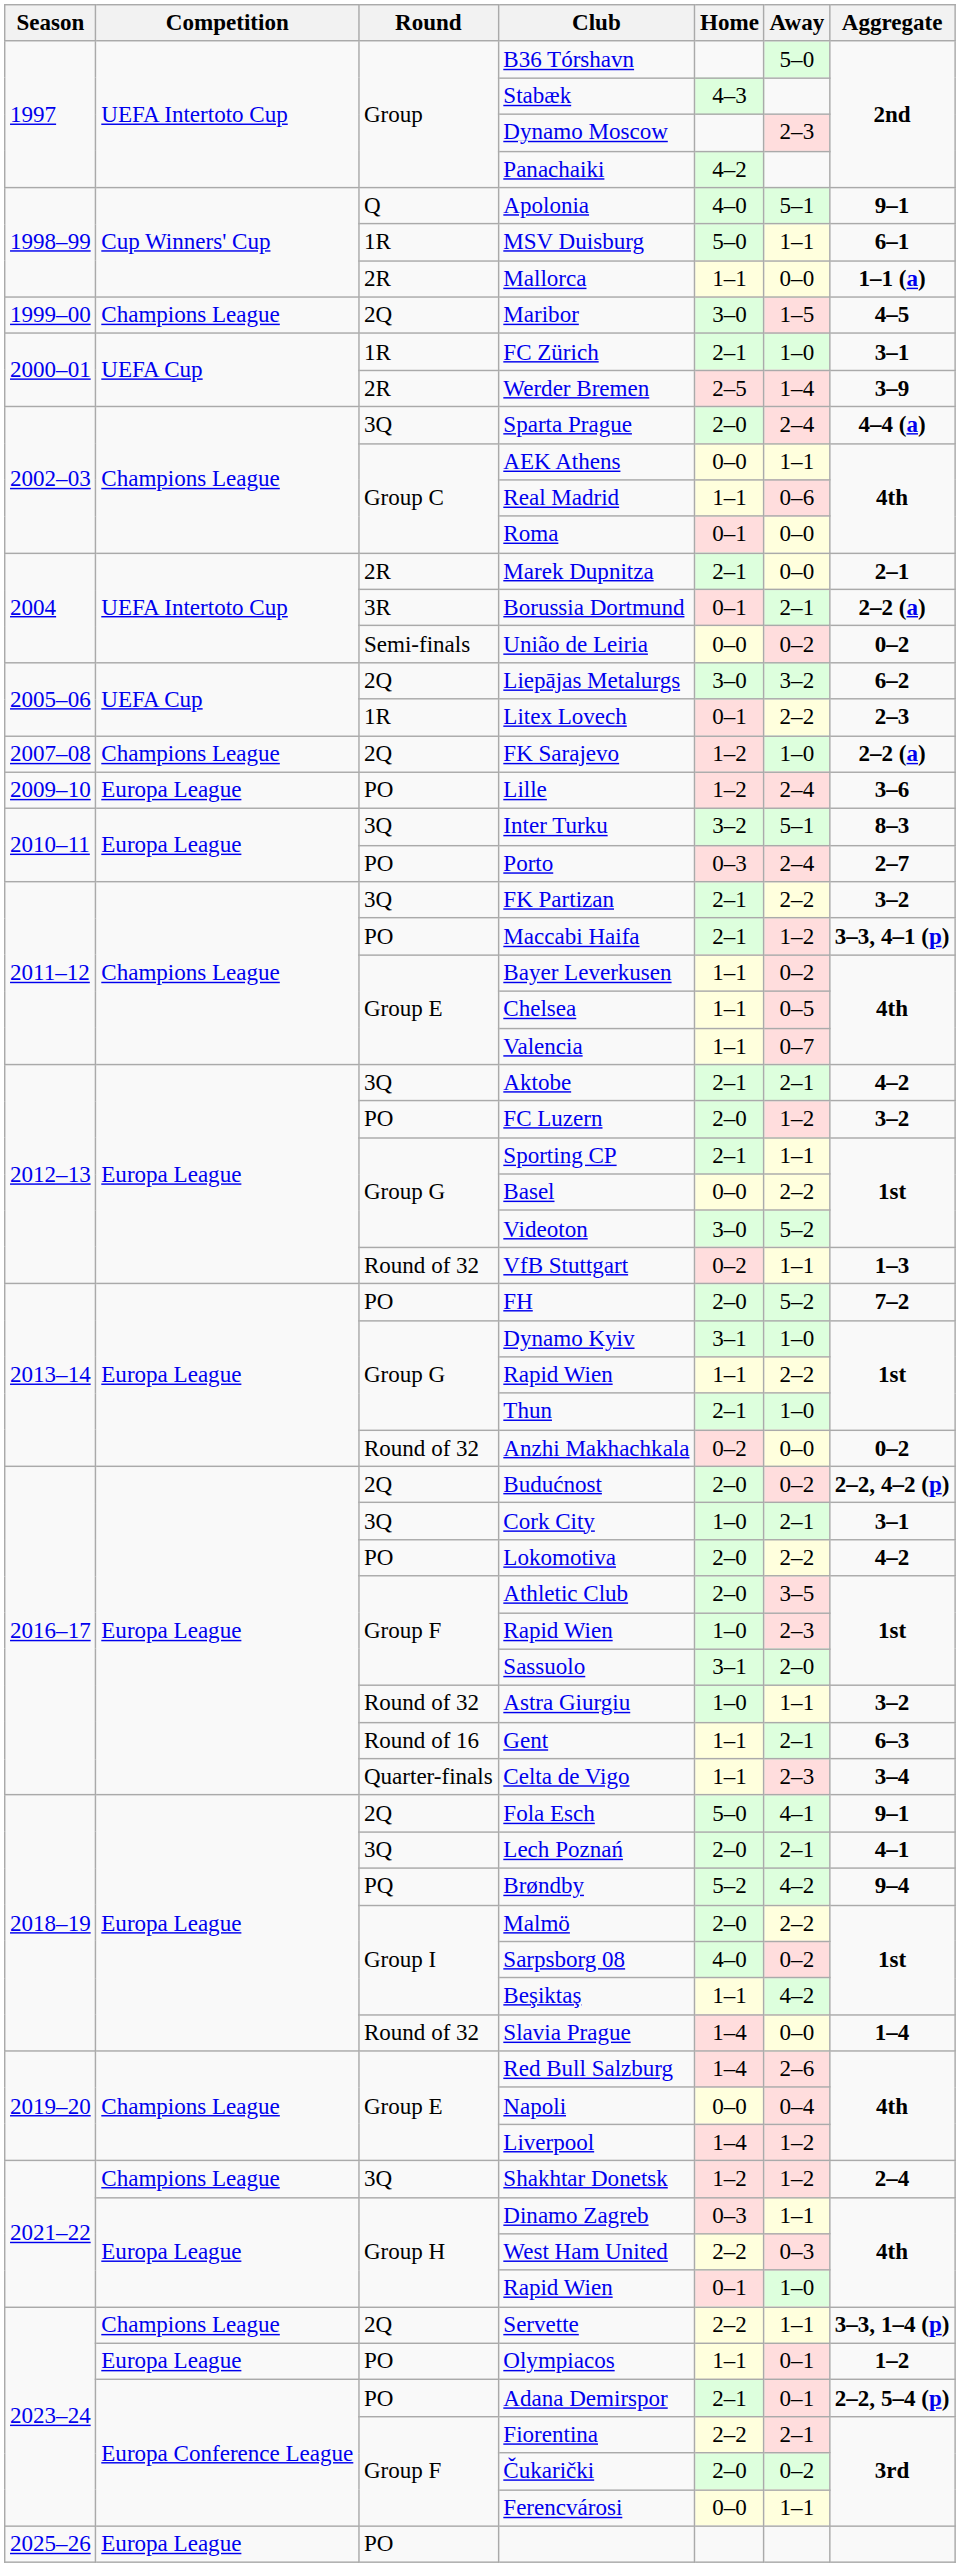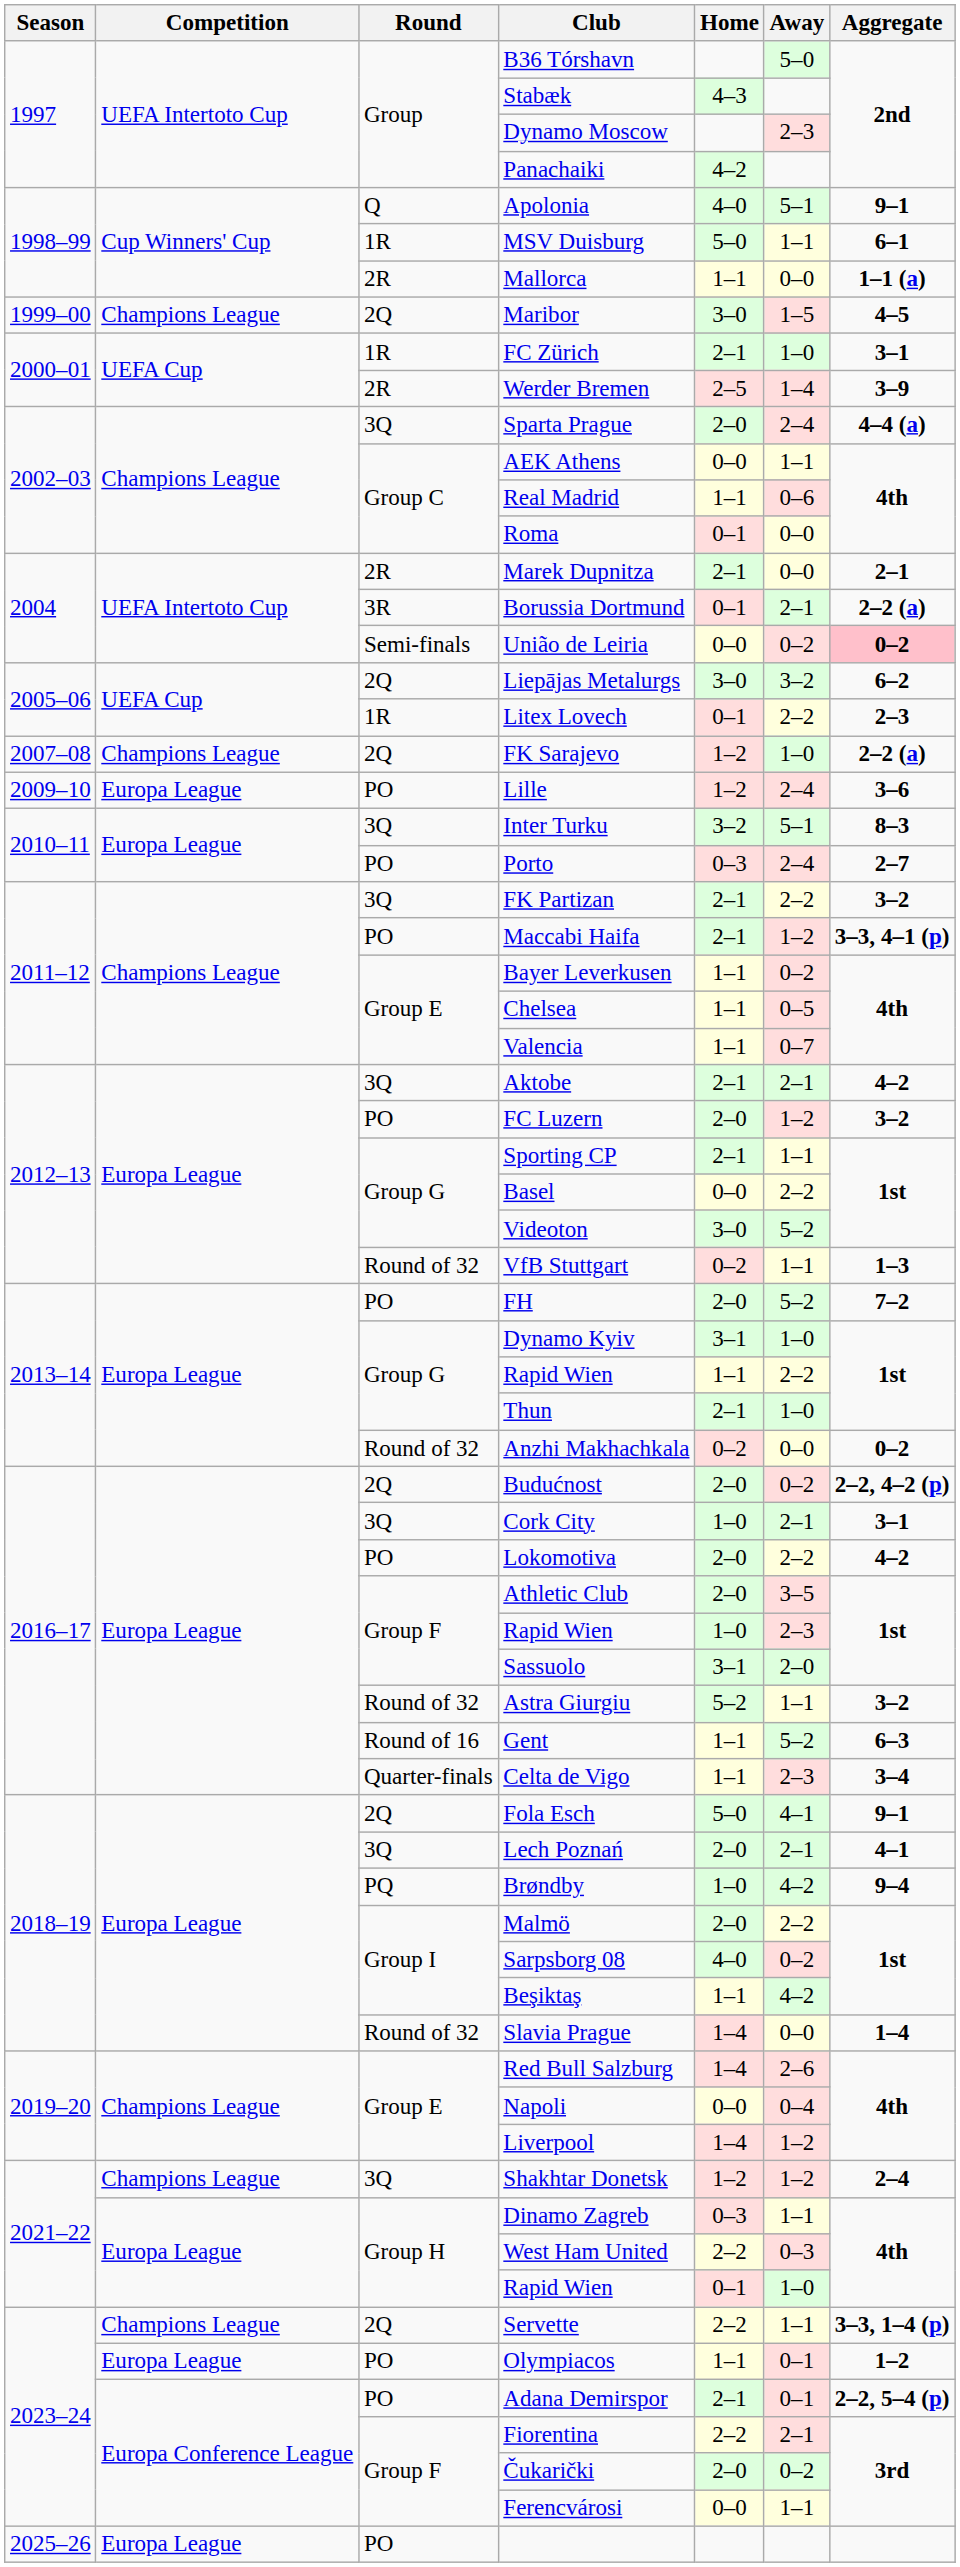(892, 643) no background -> (892, 643) pink background
(730, 1703) 1–0 -> (730, 1703) 5–2
(797, 1740) 2–1 -> (797, 1740) 5–2
(730, 1886) 5–2 -> (730, 1886) 1–0
